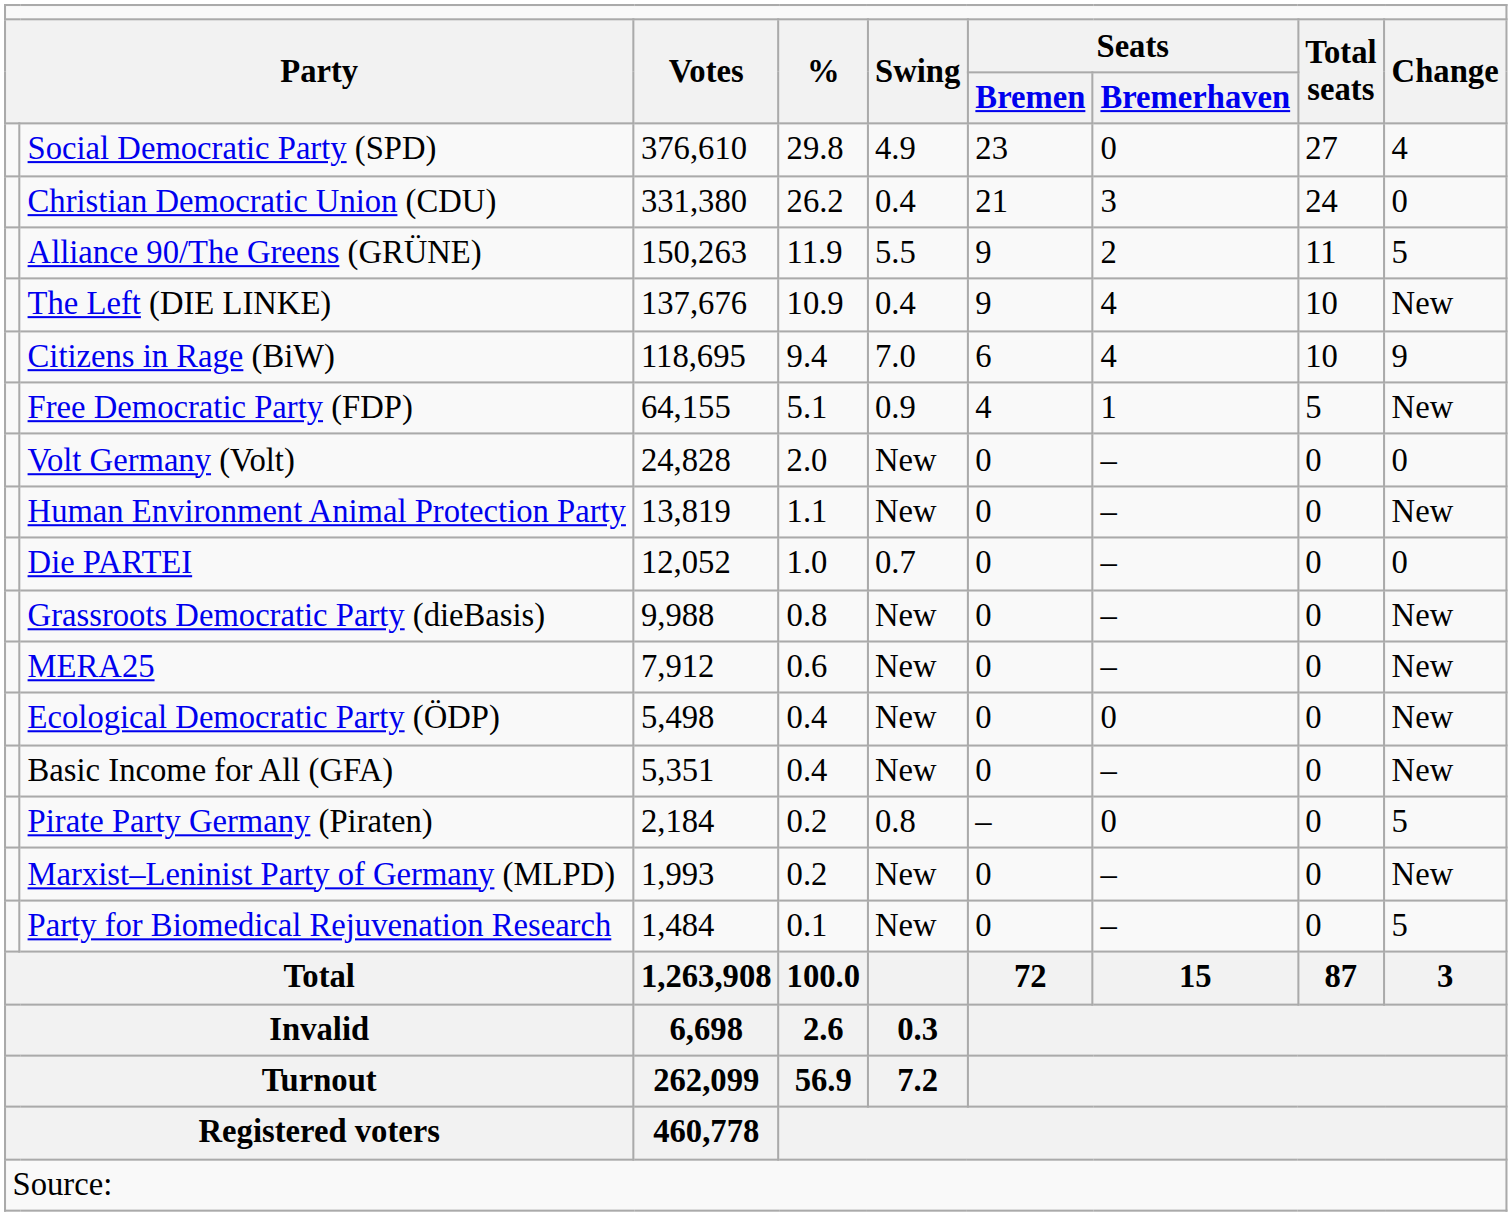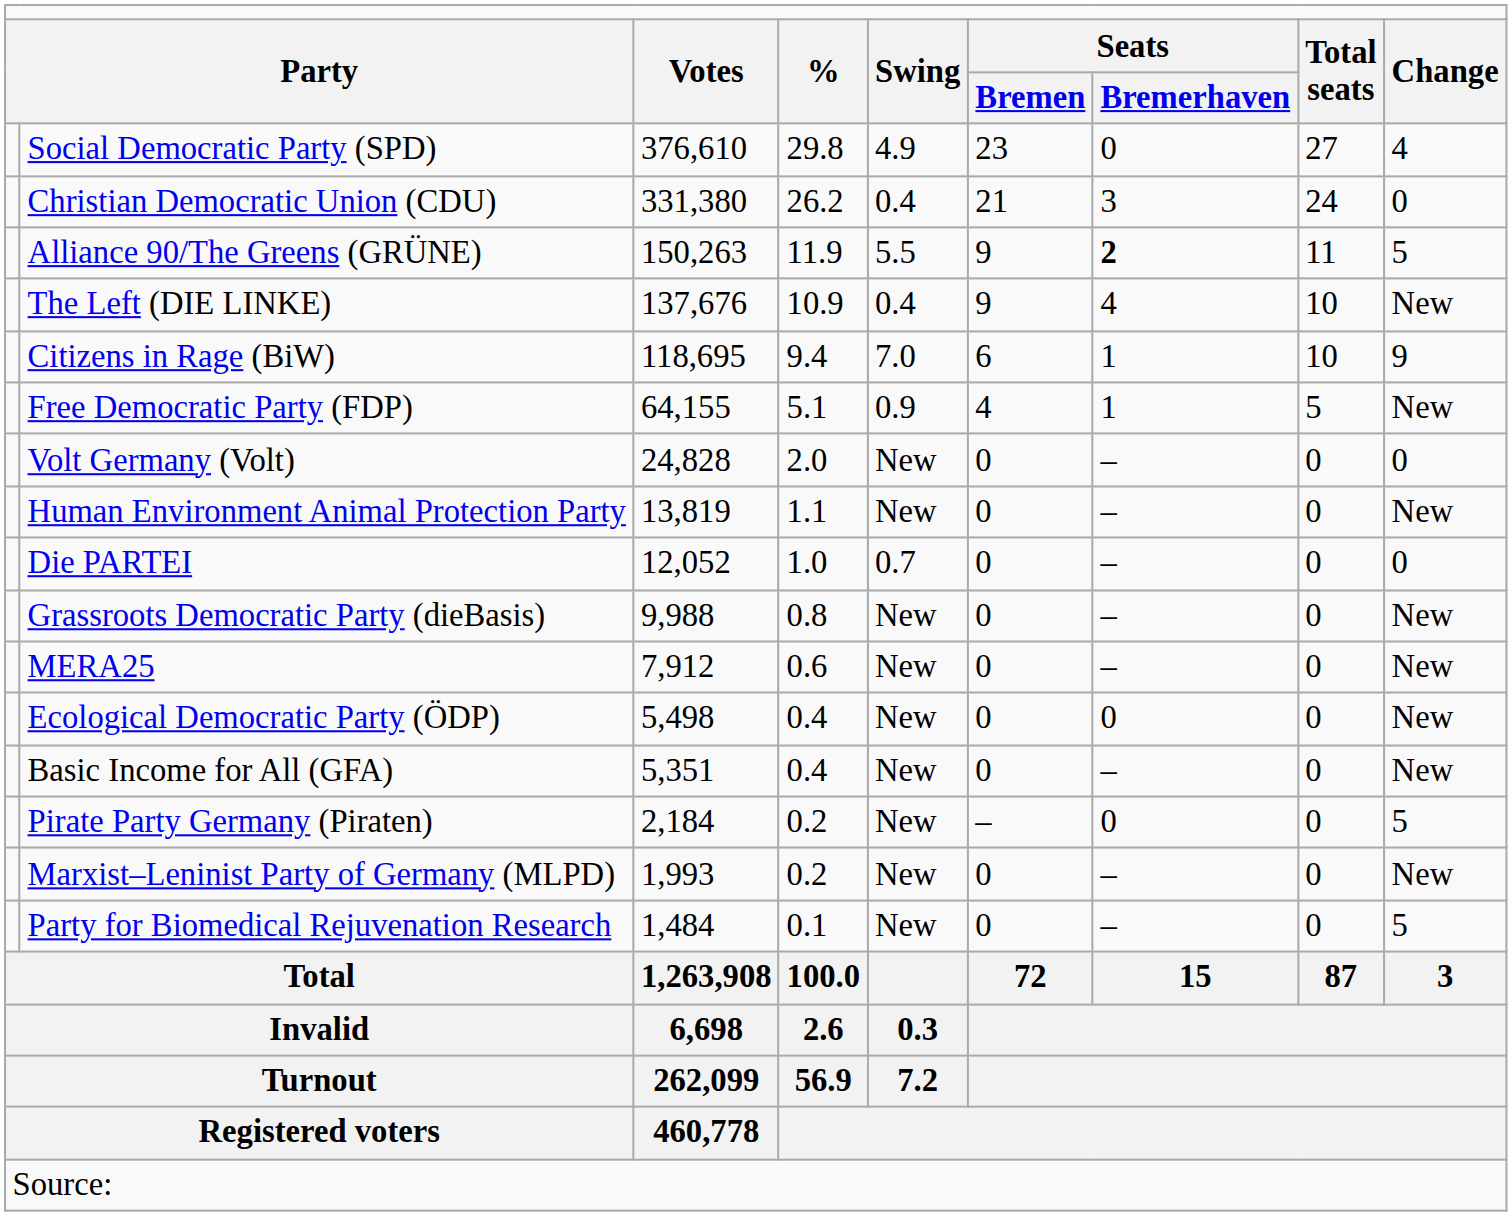(1109, 252) normal -> (1109, 252) bold
(1109, 356) 4 -> (1109, 356) 1
(895, 821) 0.8 -> (906, 821) New
